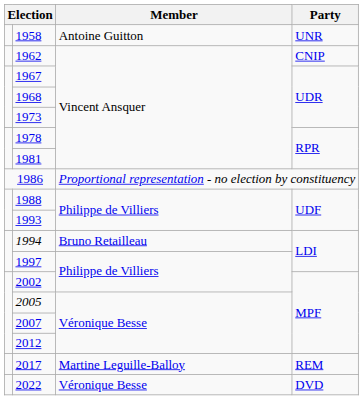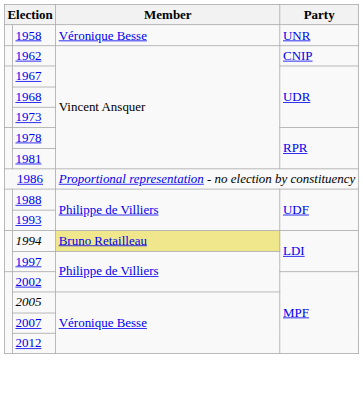(101, 35) Antoine Guitton -> (103, 35) Véronique Besse
(103, 240) no background -> (103, 240) khaki background
- row: (28, 364)
- row: (28, 384)
